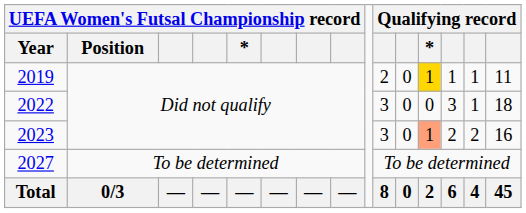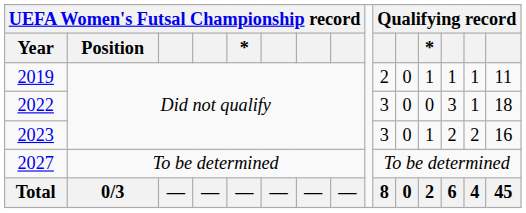(430, 76) gold background -> (430, 76) no background
(430, 134) lightsalmon background -> (430, 134) no background
